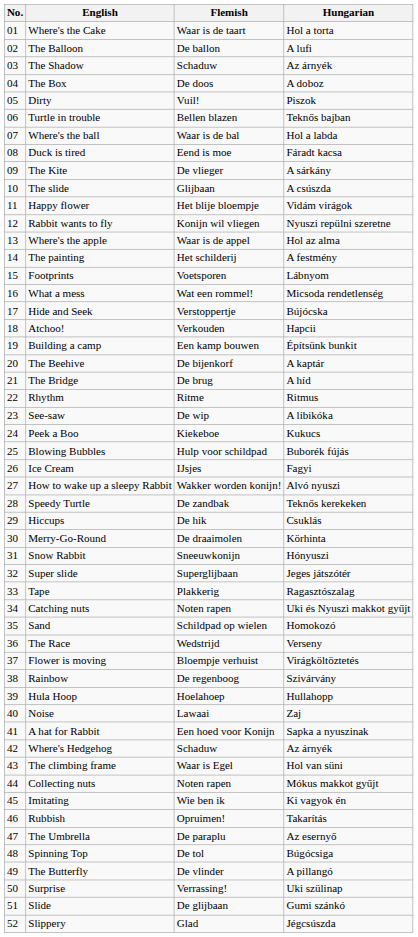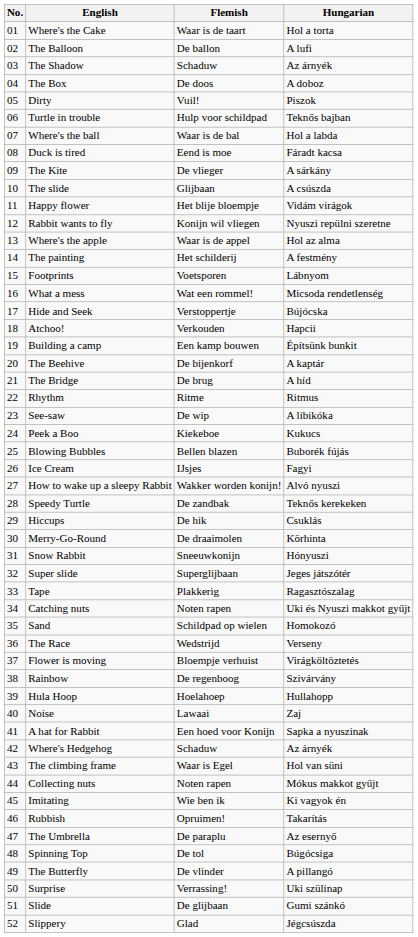(207, 118) Bellen blazen -> (222, 118) Hulp voor schildpad
(222, 450) Hulp voor schildpad -> (207, 450) Bellen blazen
